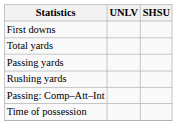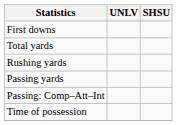rows swapped: (37, 79) <-> (35, 62)
